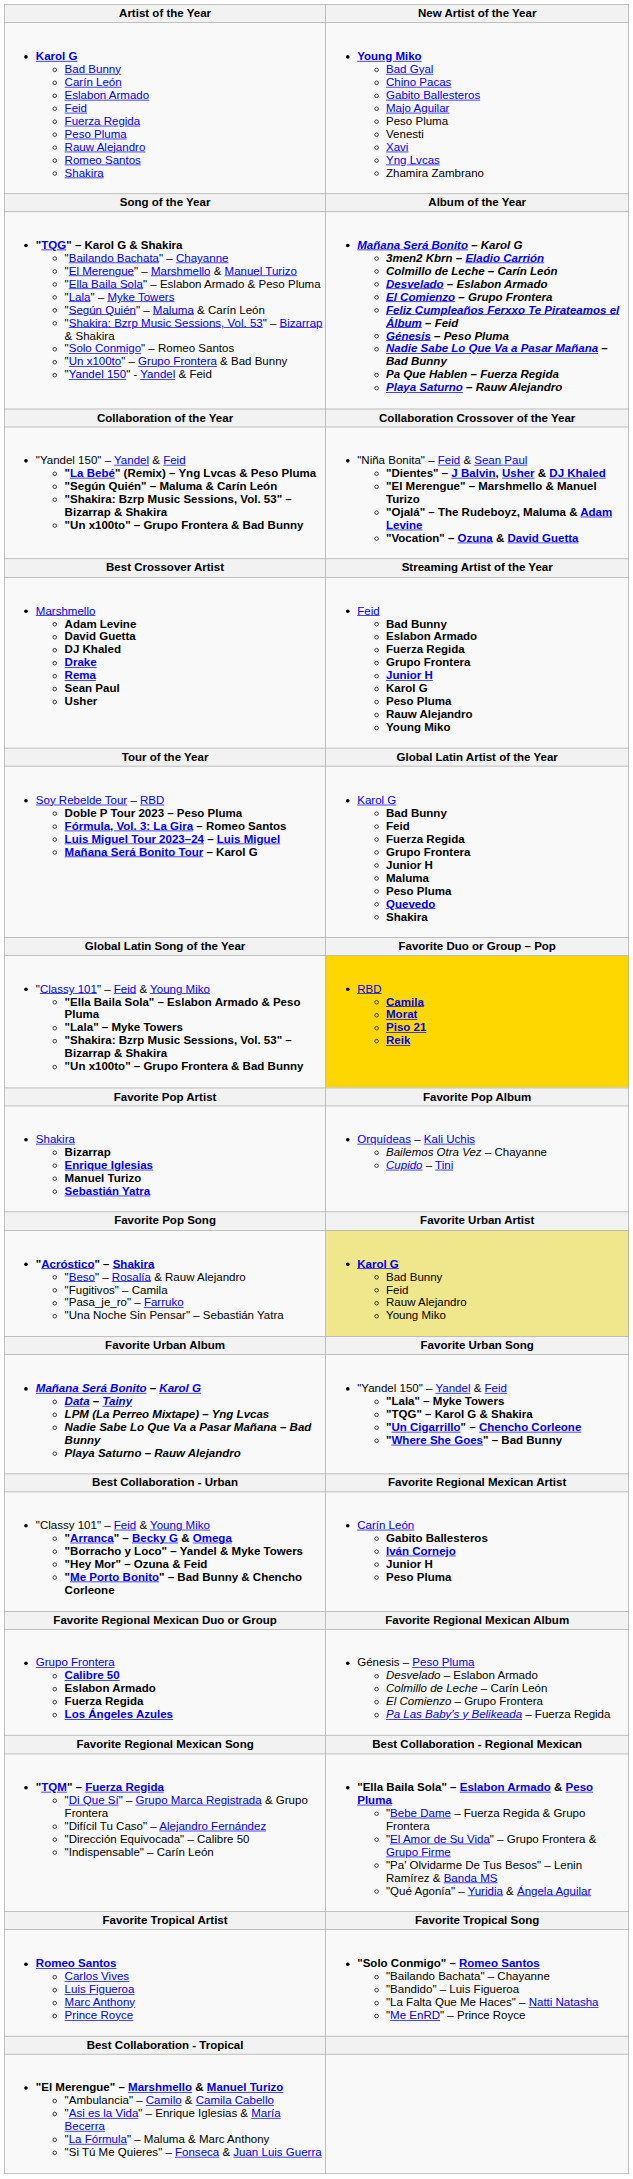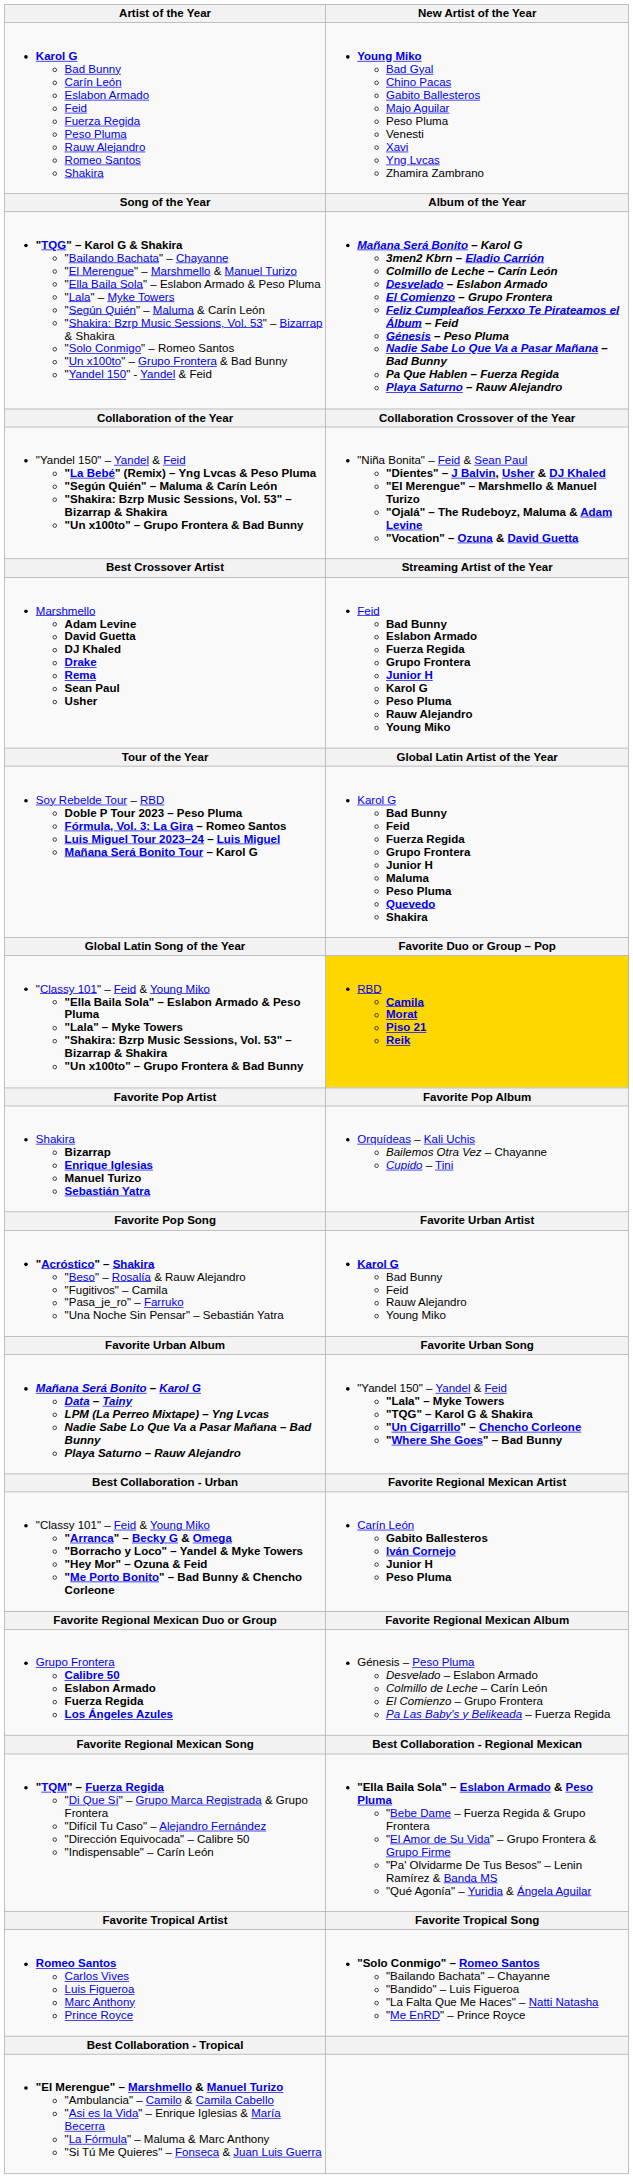(477, 1290) khaki background -> (477, 1290) no background
